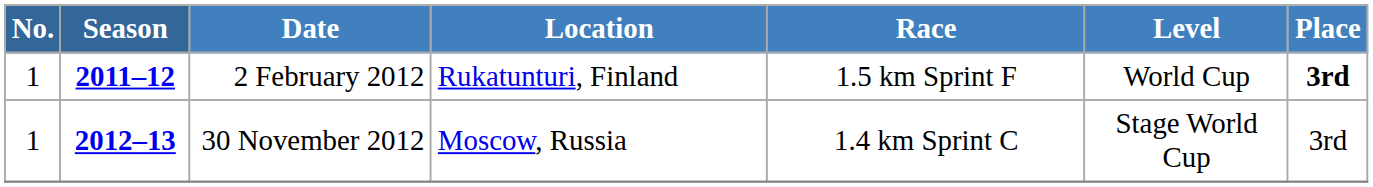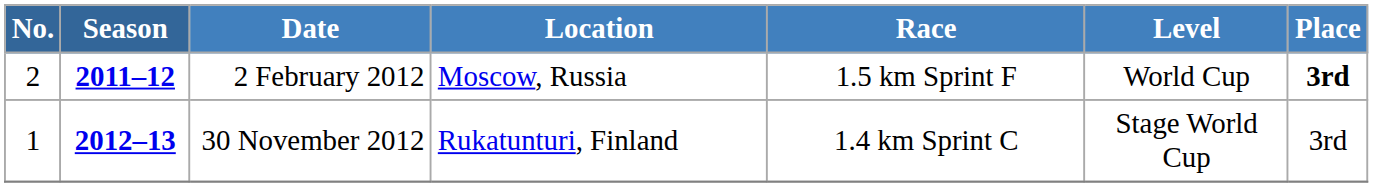(33, 76) 1 -> (33, 76) 2
(558, 76) Rukatunturi, Finland -> (532, 76) Moscow, Russia
(532, 140) Moscow, Russia -> (558, 140) Rukatunturi, Finland
